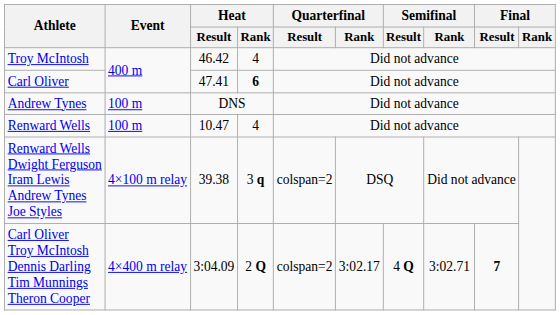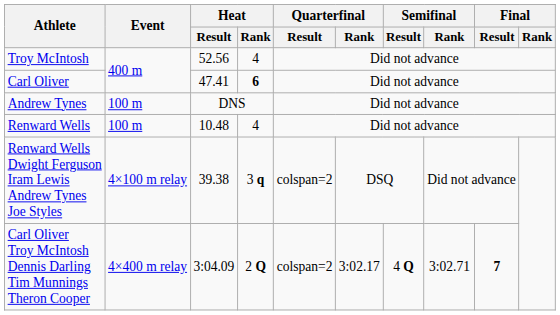(214, 59) 46.42 -> (214, 59) 52.56
(214, 126) 10.47 -> (214, 126) 10.48
